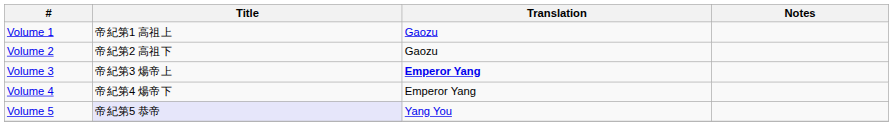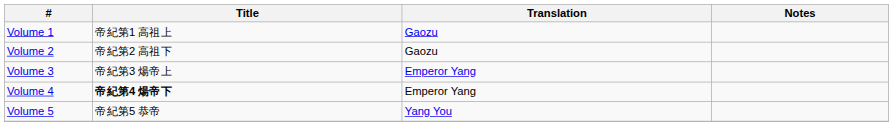(443, 71) bold -> (440, 71) normal
(134, 91) normal -> (134, 91) bold
(128, 111) lavender background -> (128, 111) no background
